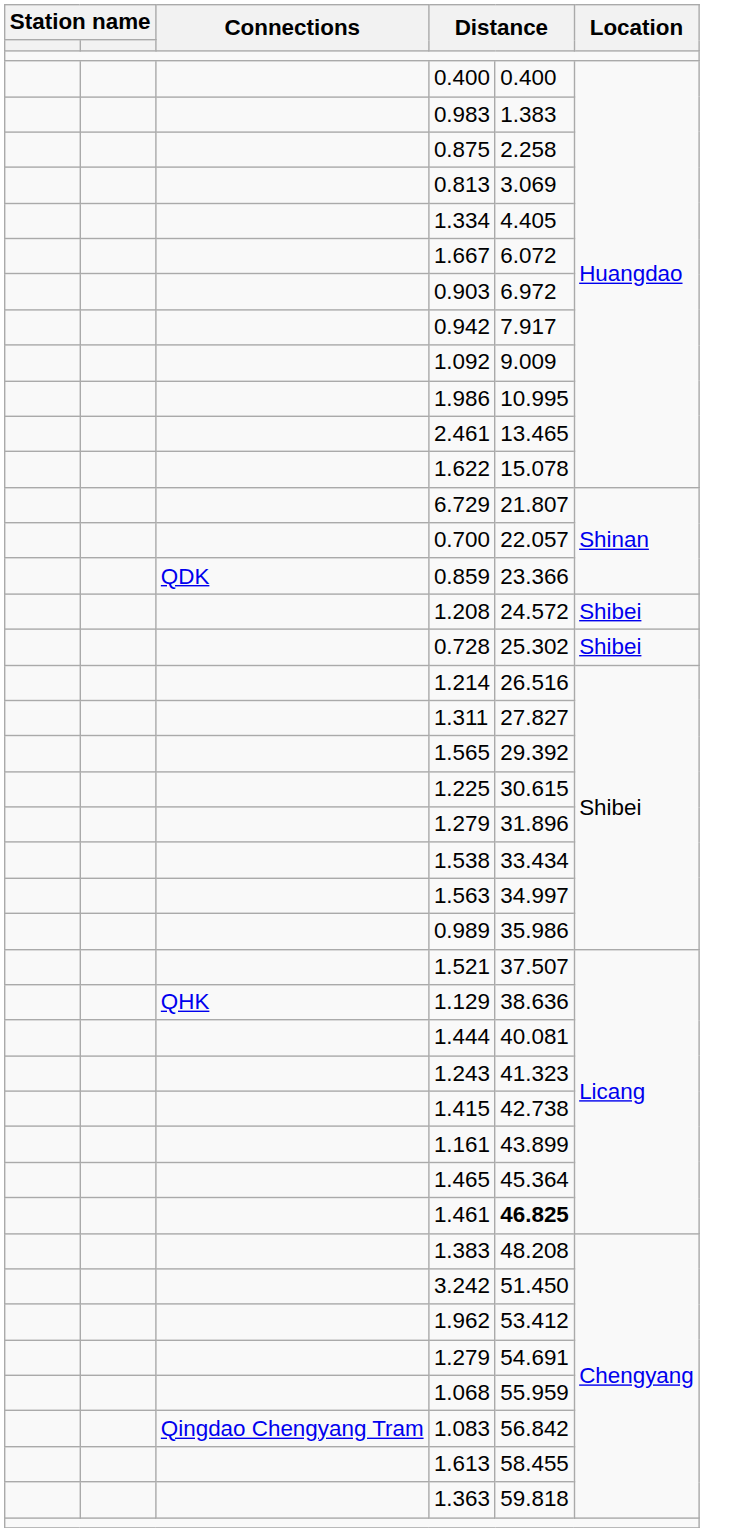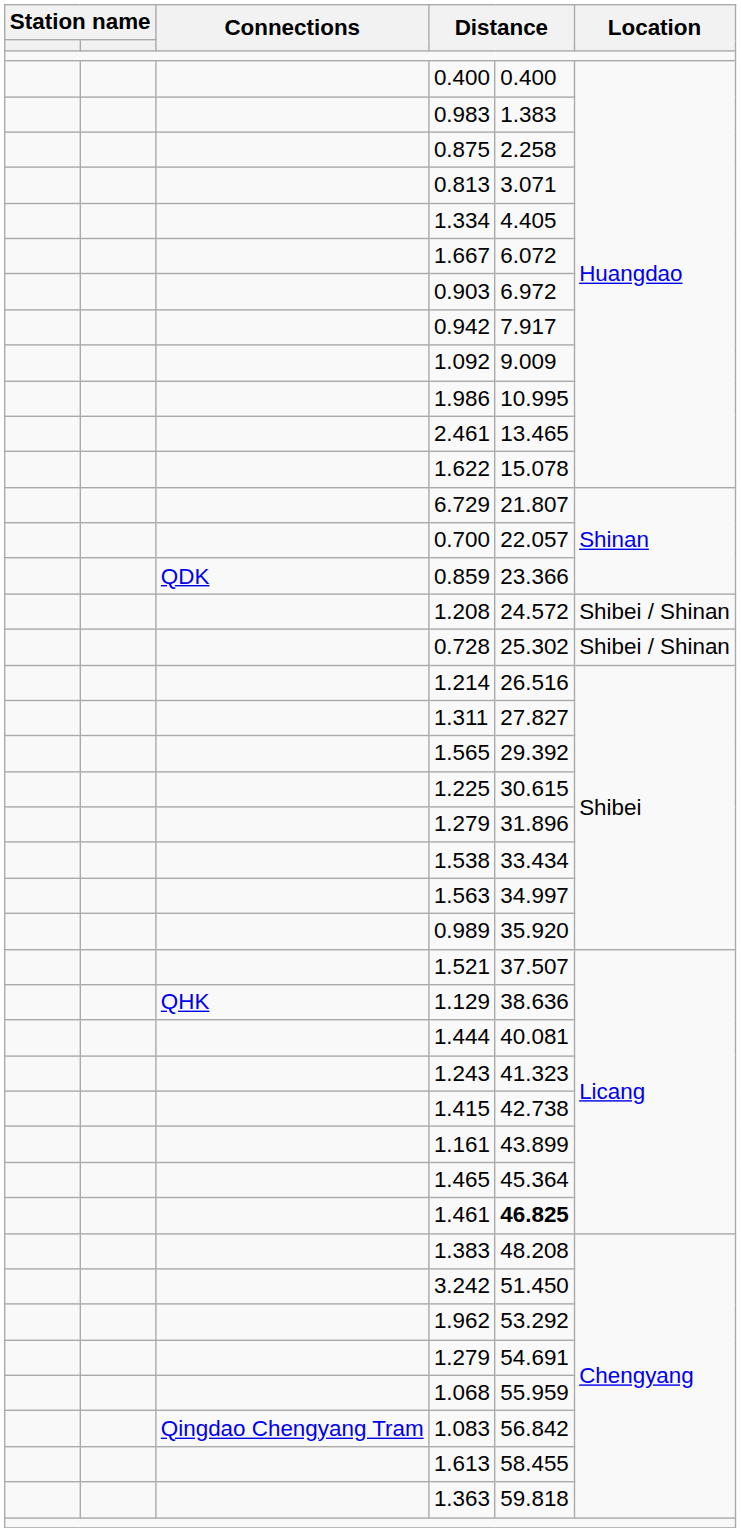(528, 185) 3.069 -> (528, 185) 3.071
(610, 611) Shibei -> (654, 611) Shibei / Shinan
(610, 646) Shibei -> (654, 646) Shibei / Shinan
(535, 931) 35.986 -> (535, 931) 35.920
(535, 1321) 53.412 -> (535, 1321) 53.292
